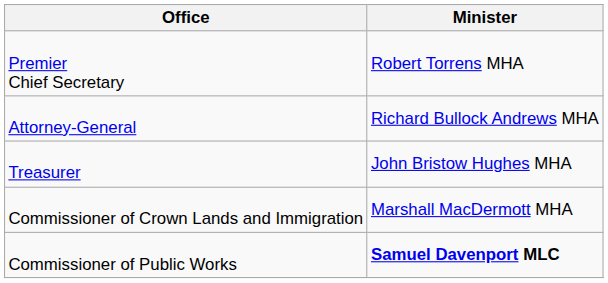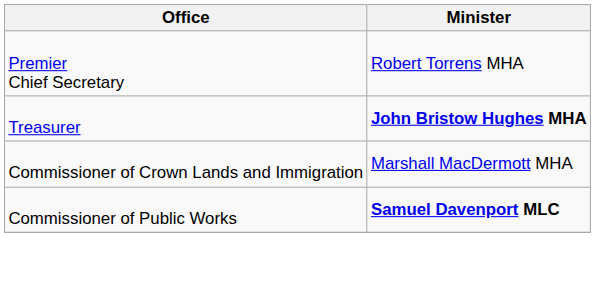- row: (72, 127)
(471, 163) normal -> (479, 118) bold
